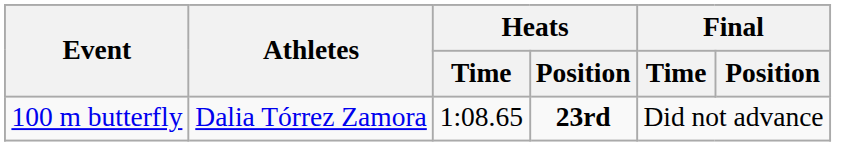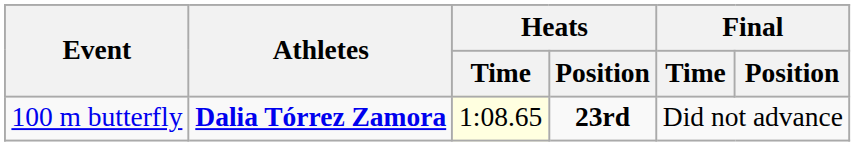(311, 118) normal -> (321, 118) bold
(481, 118) no background -> (501, 118) lightyellow background
